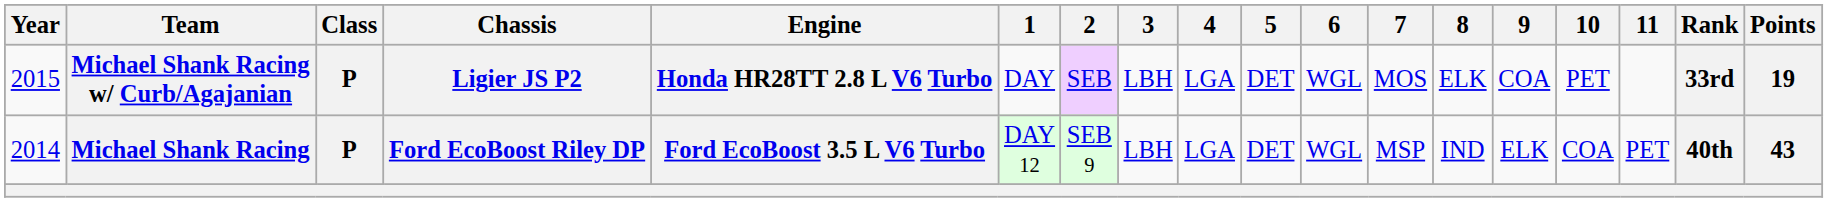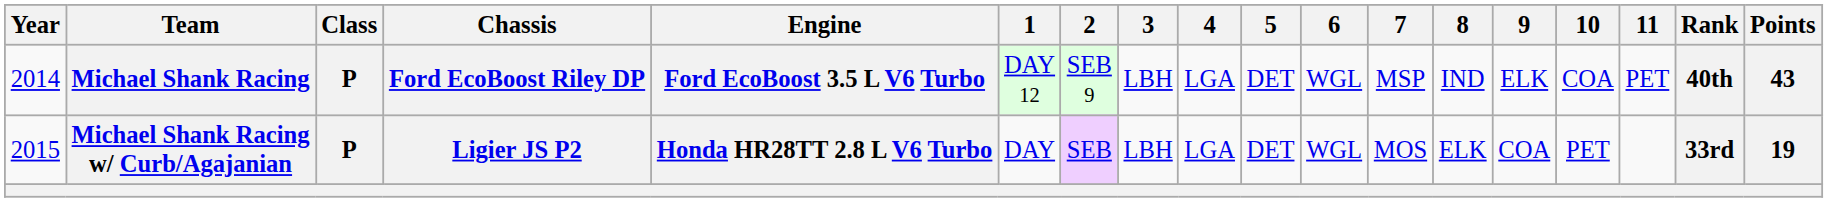rows swapped: (191, 149) <-> (191, 79)
